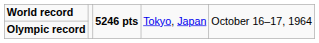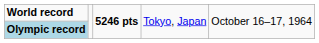(46, 30) no background -> (46, 30) lightblue background
